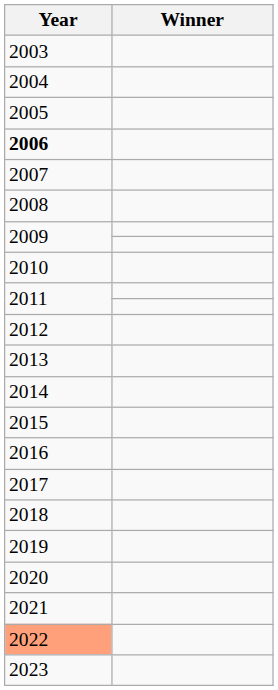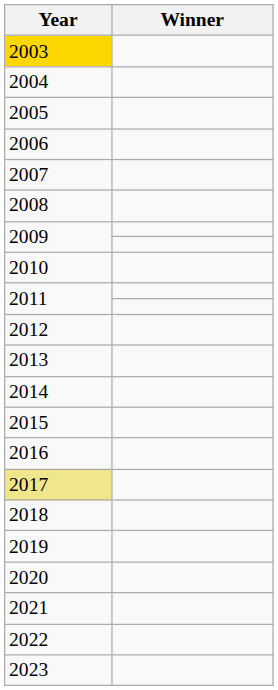(29, 50) no background -> (29, 50) gold background
(29, 143) bold -> (29, 143) normal
(29, 484) no background -> (29, 484) khaki background
(29, 639) lightsalmon background -> (29, 639) no background
